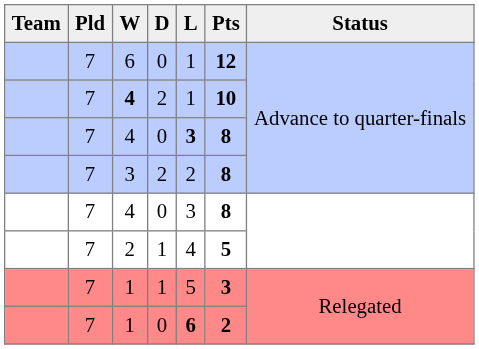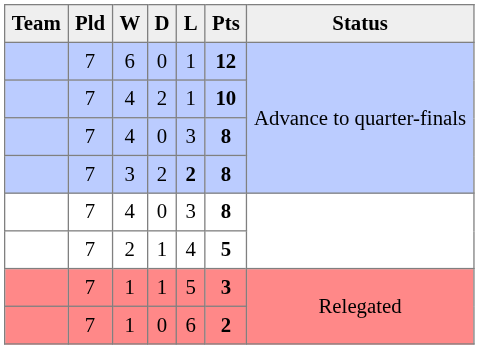(130, 98) bold -> (130, 98) normal
(191, 136) bold -> (191, 136) normal
(191, 174) normal -> (191, 174) bold
(191, 324) bold -> (191, 324) normal
